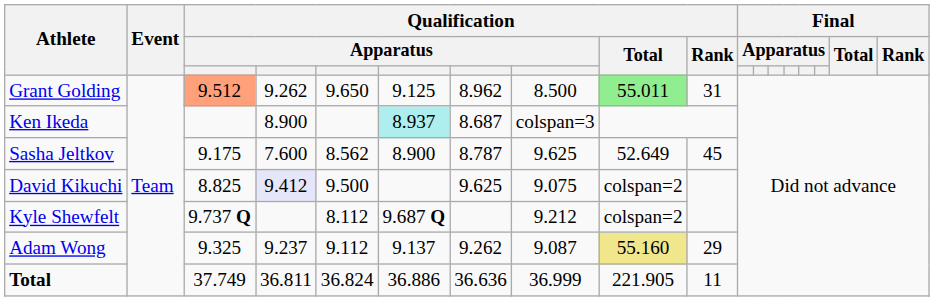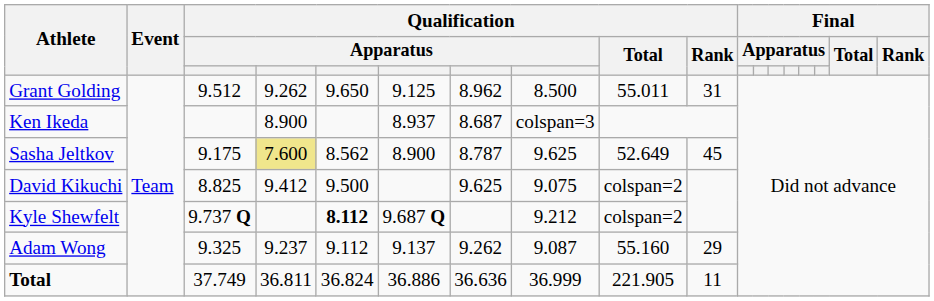(220, 90) lightsalmon background -> (220, 90) no background
(643, 90) lightgreen background -> (643, 90) no background
(414, 122) paleturquoise background -> (414, 122) no background
(286, 153) no background -> (286, 153) khaki background
(286, 185) lavender background -> (286, 185) no background
(347, 217) normal -> (347, 217) bold
(643, 248) khaki background -> (643, 248) no background
